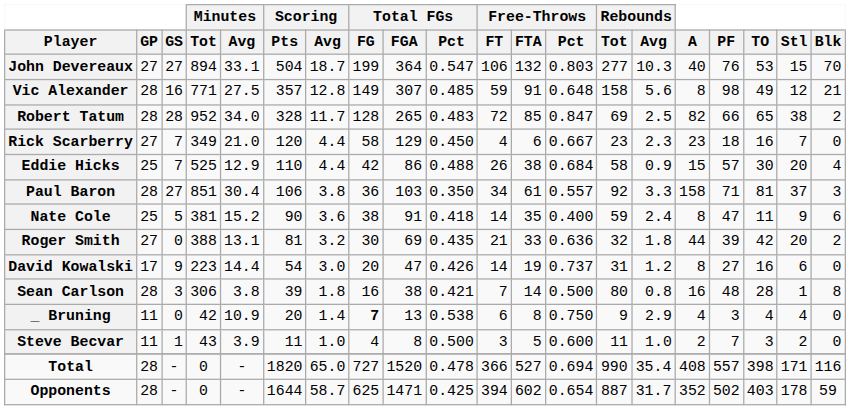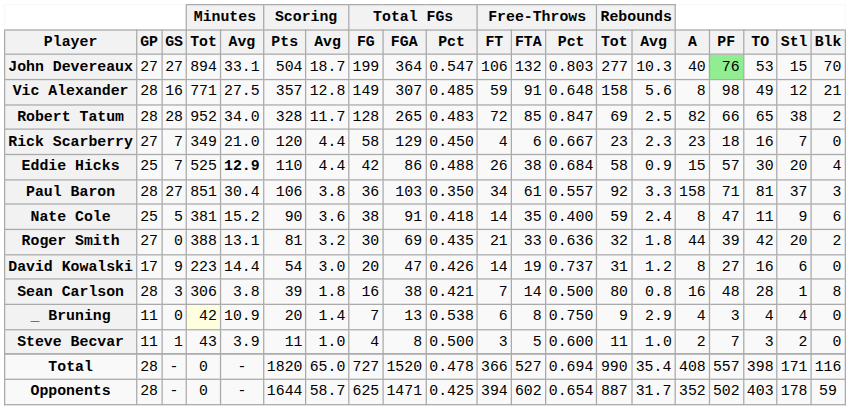(731, 67) no background -> (731, 67) lightgreen background
(242, 167) normal -> (242, 167) bold
(208, 316) no background -> (208, 316) lightyellow background
(375, 316) bold -> (375, 316) normal
